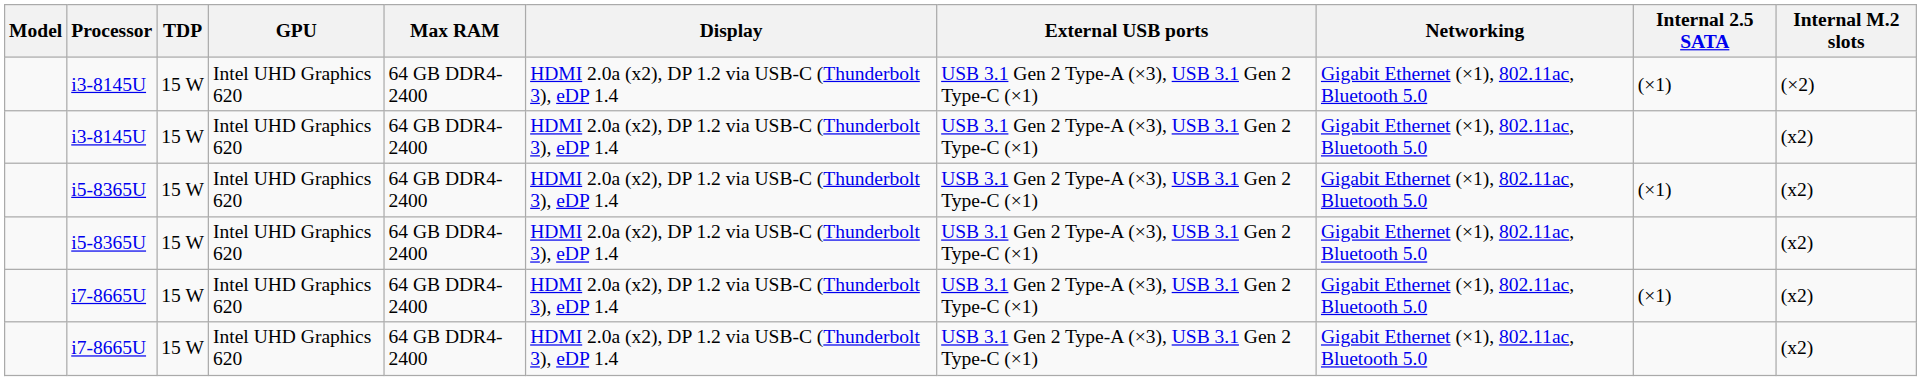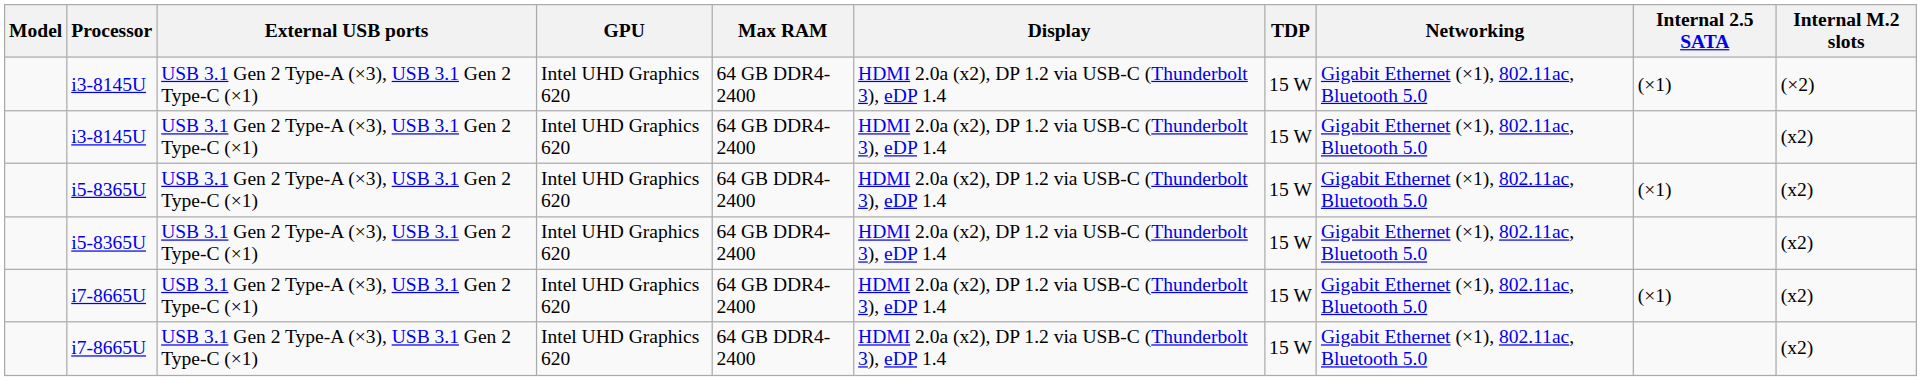columns swapped: (183, 30) <-> (1127, 30)
